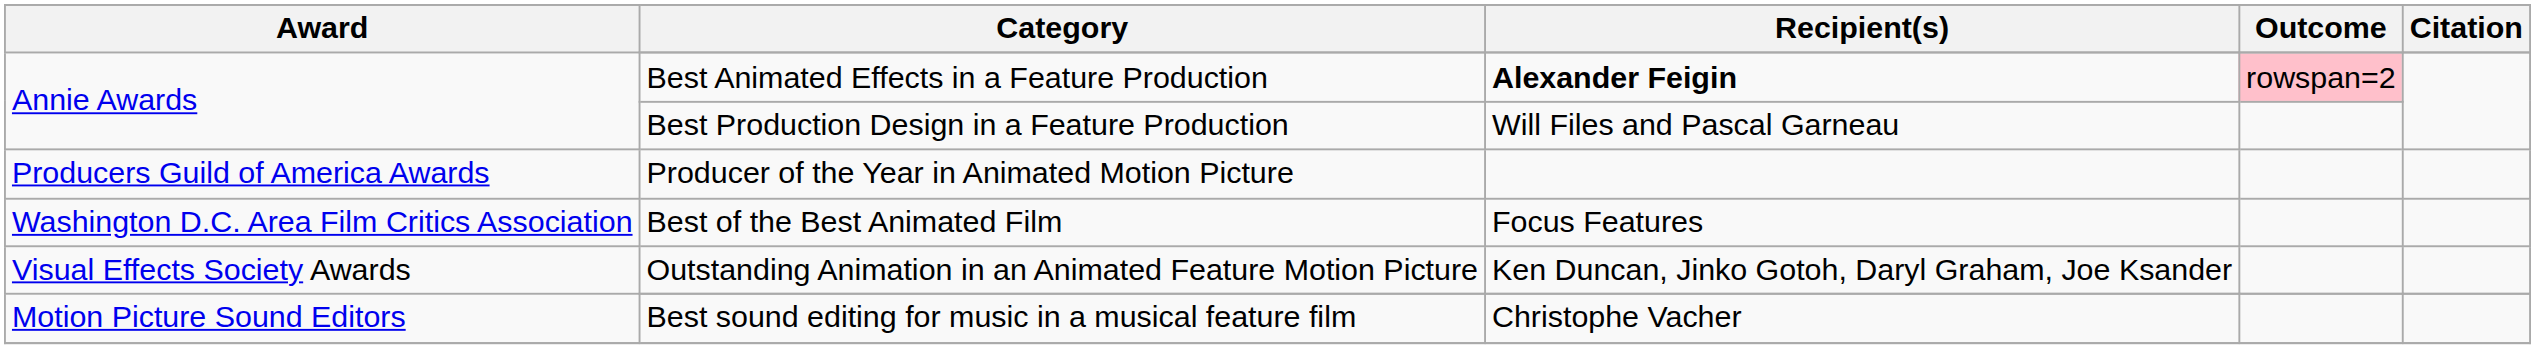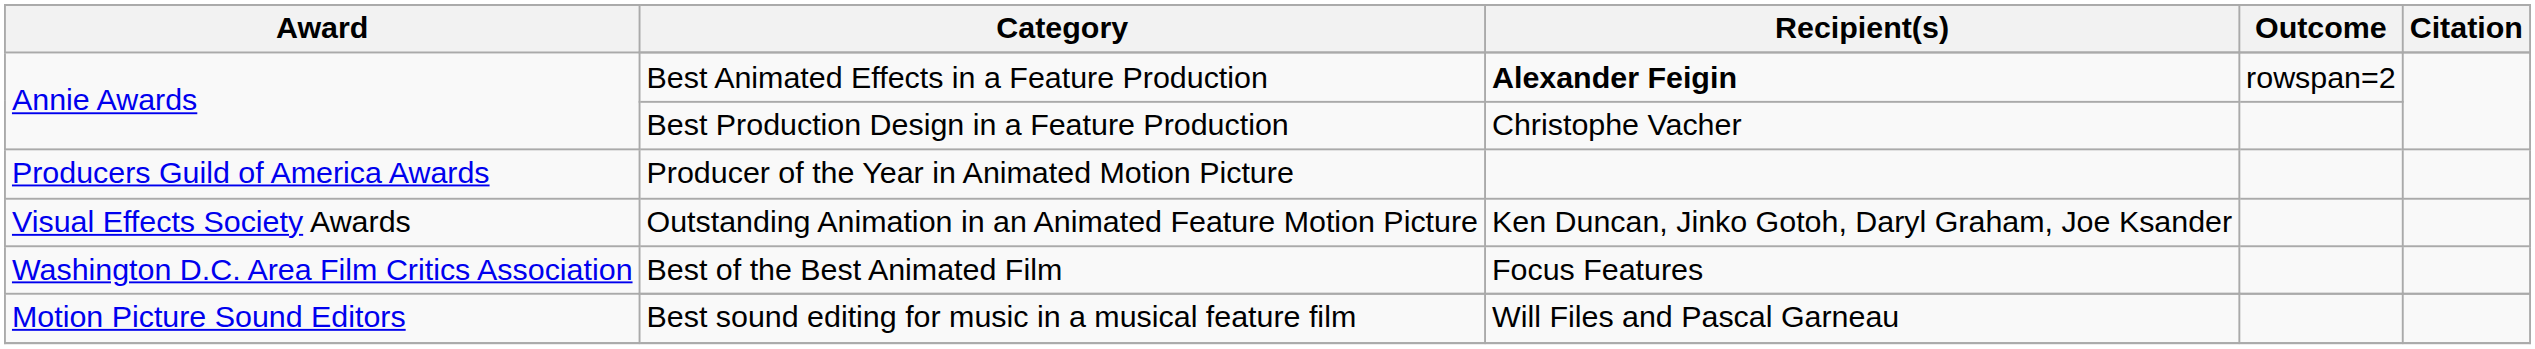(2321, 76) pink background -> (2321, 76) no background
(1696, 125) Will Files and Pascal Garneau -> (1617, 125) Christophe Vacher
rows swapped: (211, 269) <-> (322, 221)
(1617, 317) Christophe Vacher -> (1696, 317) Will Files and Pascal Garneau
